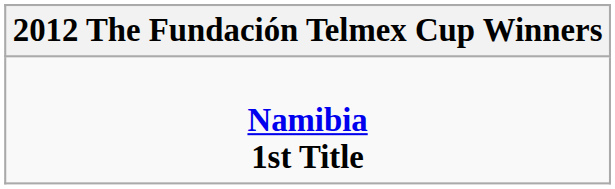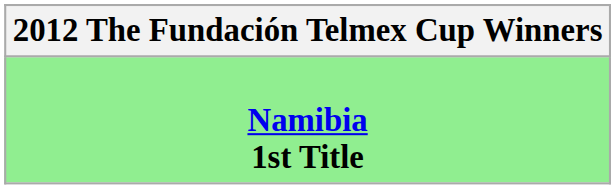(308, 137) no background -> (308, 137) lightgreen background
